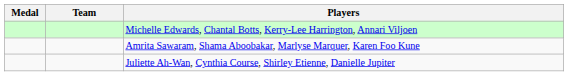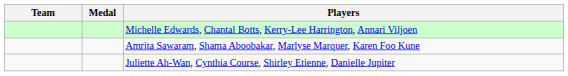columns swapped: (25, 13) <-> (84, 13)
